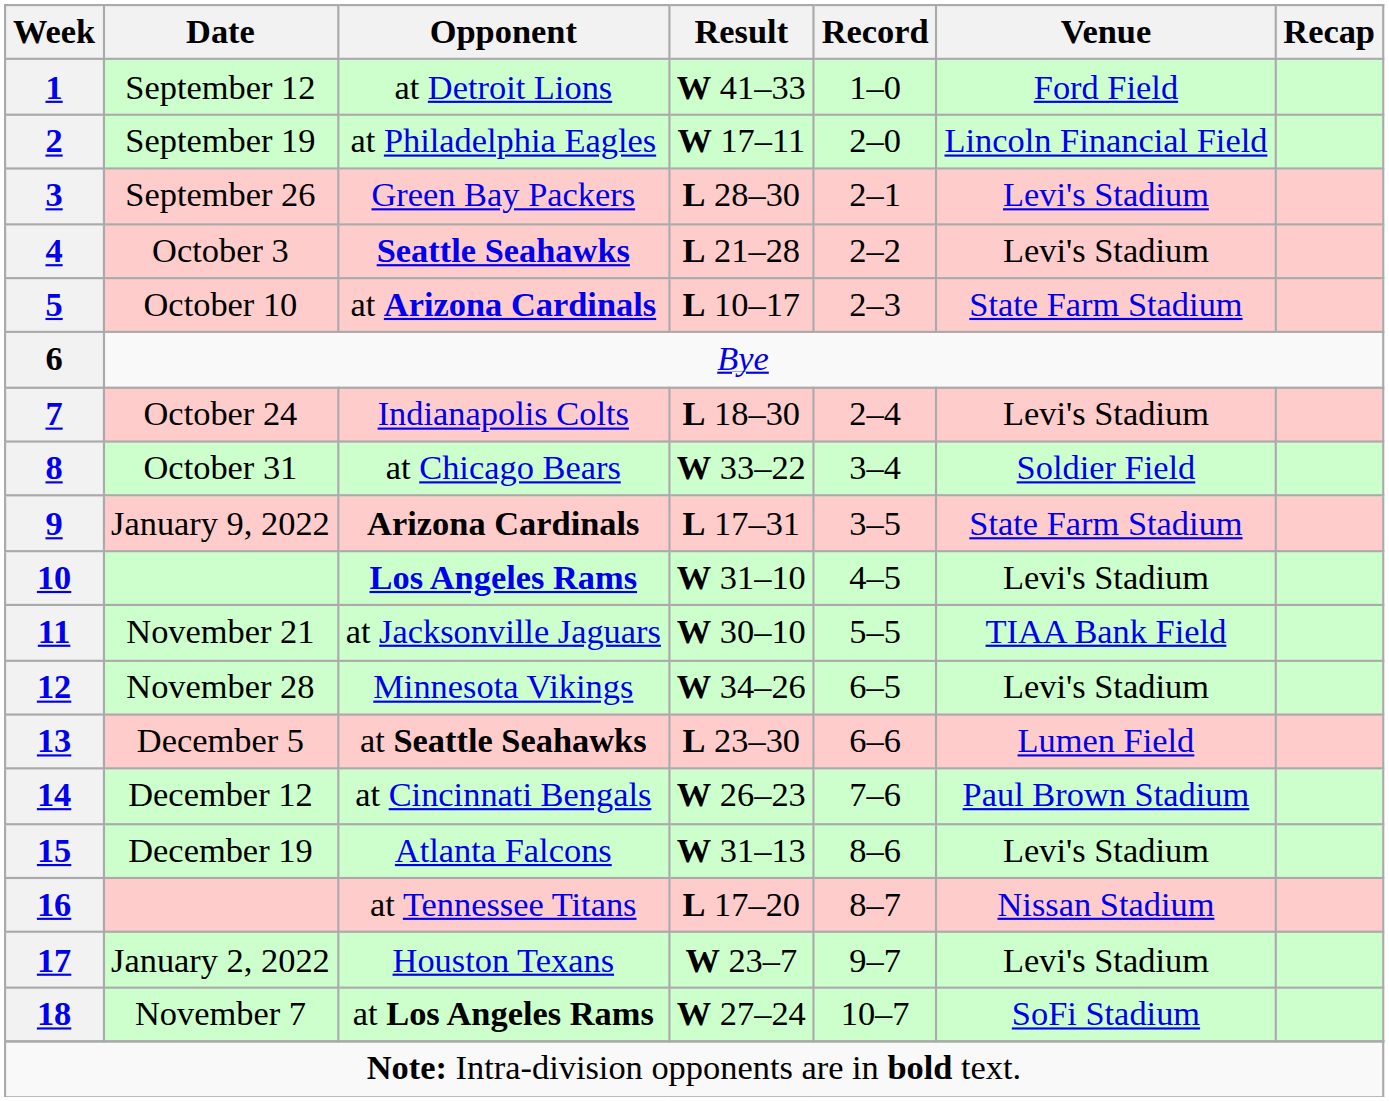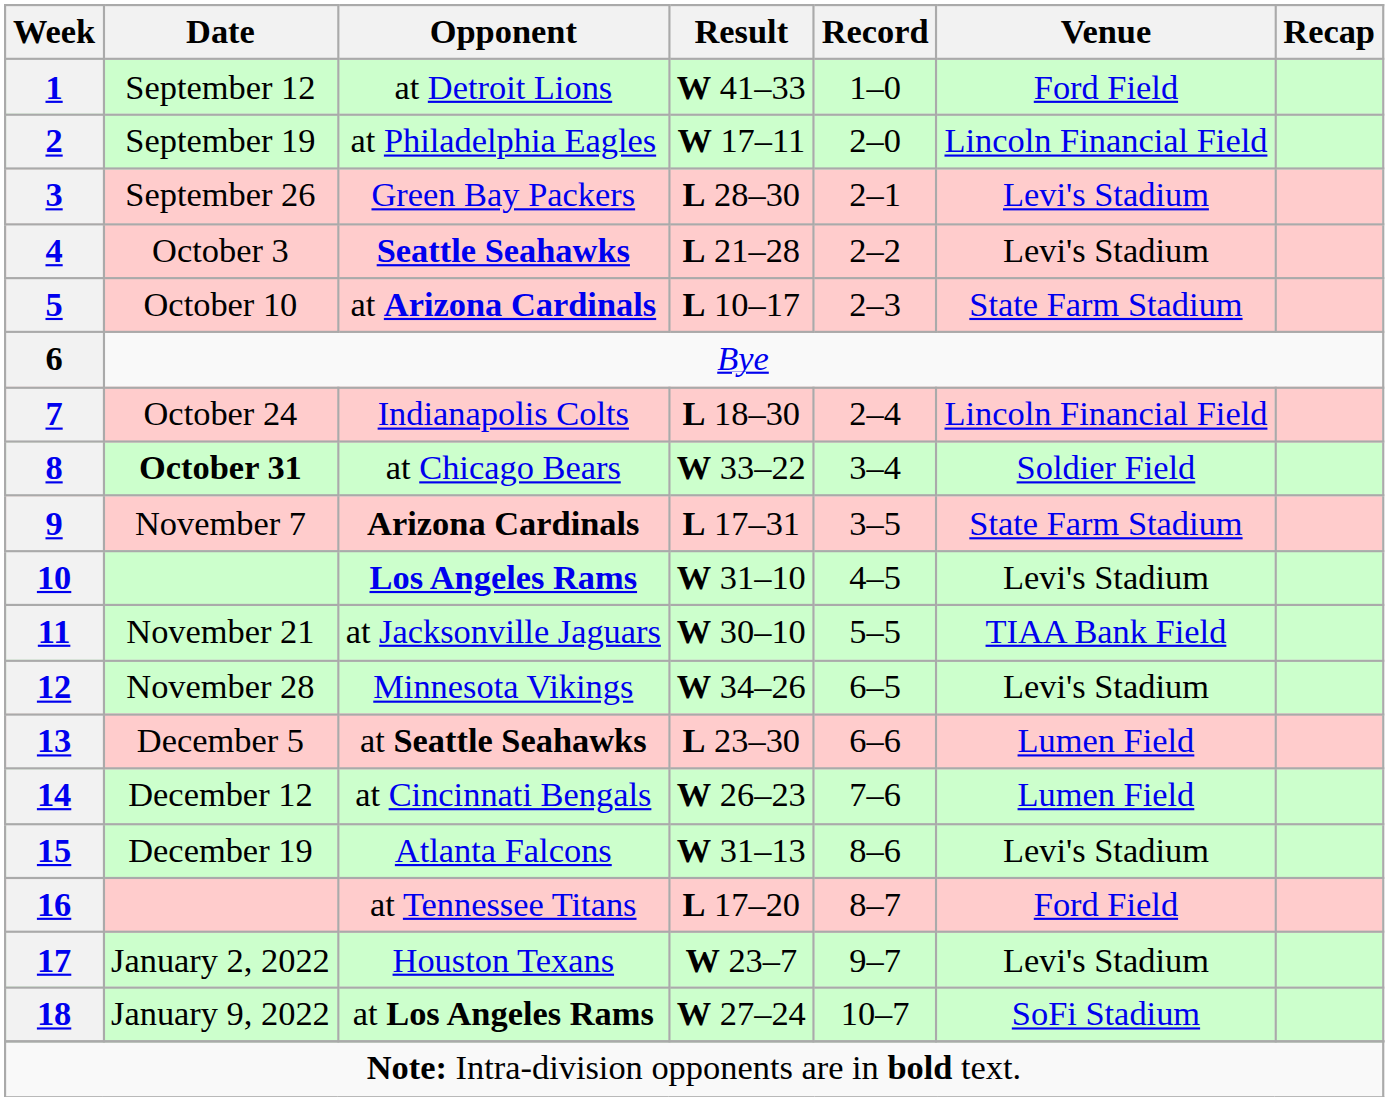(1106, 413) Levi's Stadium -> (1106, 413) Lincoln Financial Field
(220, 468) normal -> (220, 468) bold
(220, 522) January 9, 2022 -> (220, 522) November 7
(1106, 795) Paul Brown Stadium -> (1106, 795) Lumen Field
(1106, 904) Nissan Stadium -> (1106, 904) Ford Field
(220, 1013) November 7 -> (220, 1013) January 9, 2022
